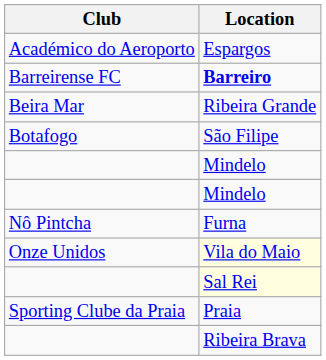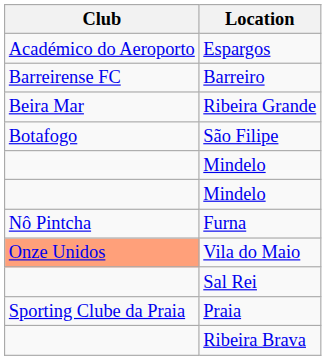(237, 77) bold -> (234, 77) normal
(57, 252) no background -> (57, 252) lightsalmon background
(252, 252) lightyellow background -> (252, 252) no background
(230, 281) lightyellow background -> (230, 281) no background
